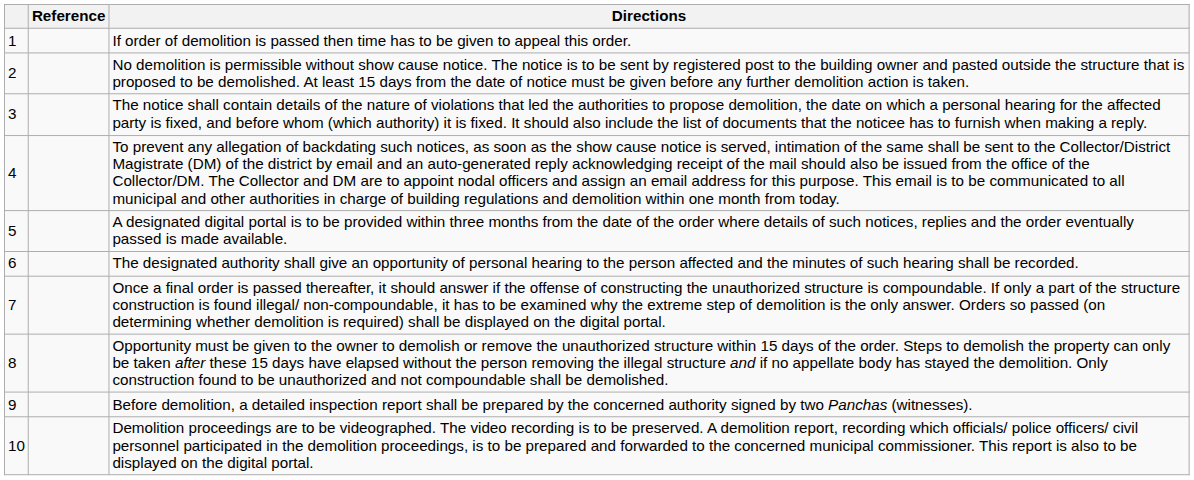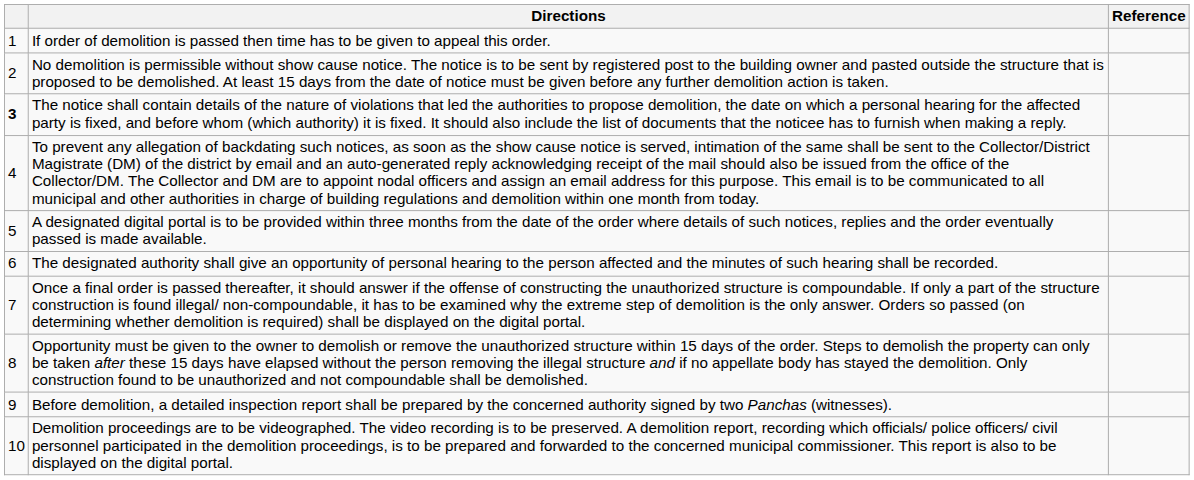columns swapped: (649, 16) <-> (69, 16)
(12, 114) normal -> (12, 114) bold
